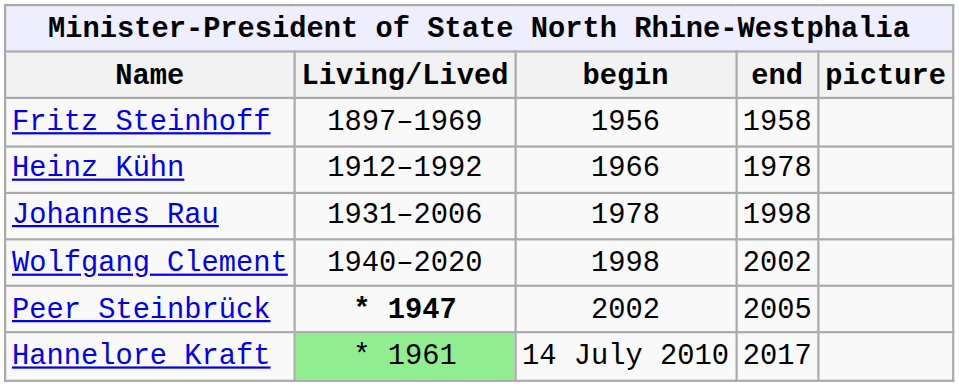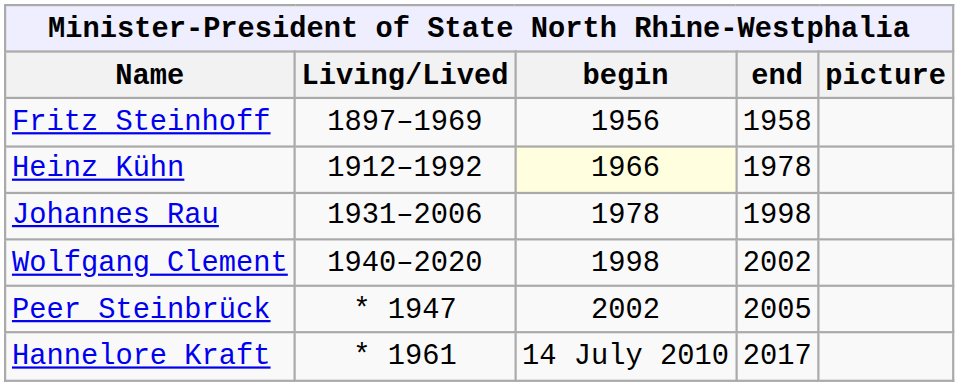(626, 169) no background -> (626, 169) lightyellow background
(405, 309) bold -> (405, 309) normal
(405, 356) lightgreen background -> (405, 356) no background
